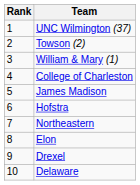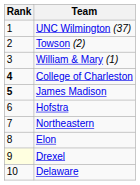(9, 76) normal -> (9, 76) bold
(9, 92) normal -> (9, 92) bold
(9, 156) no background -> (9, 156) lightyellow background
